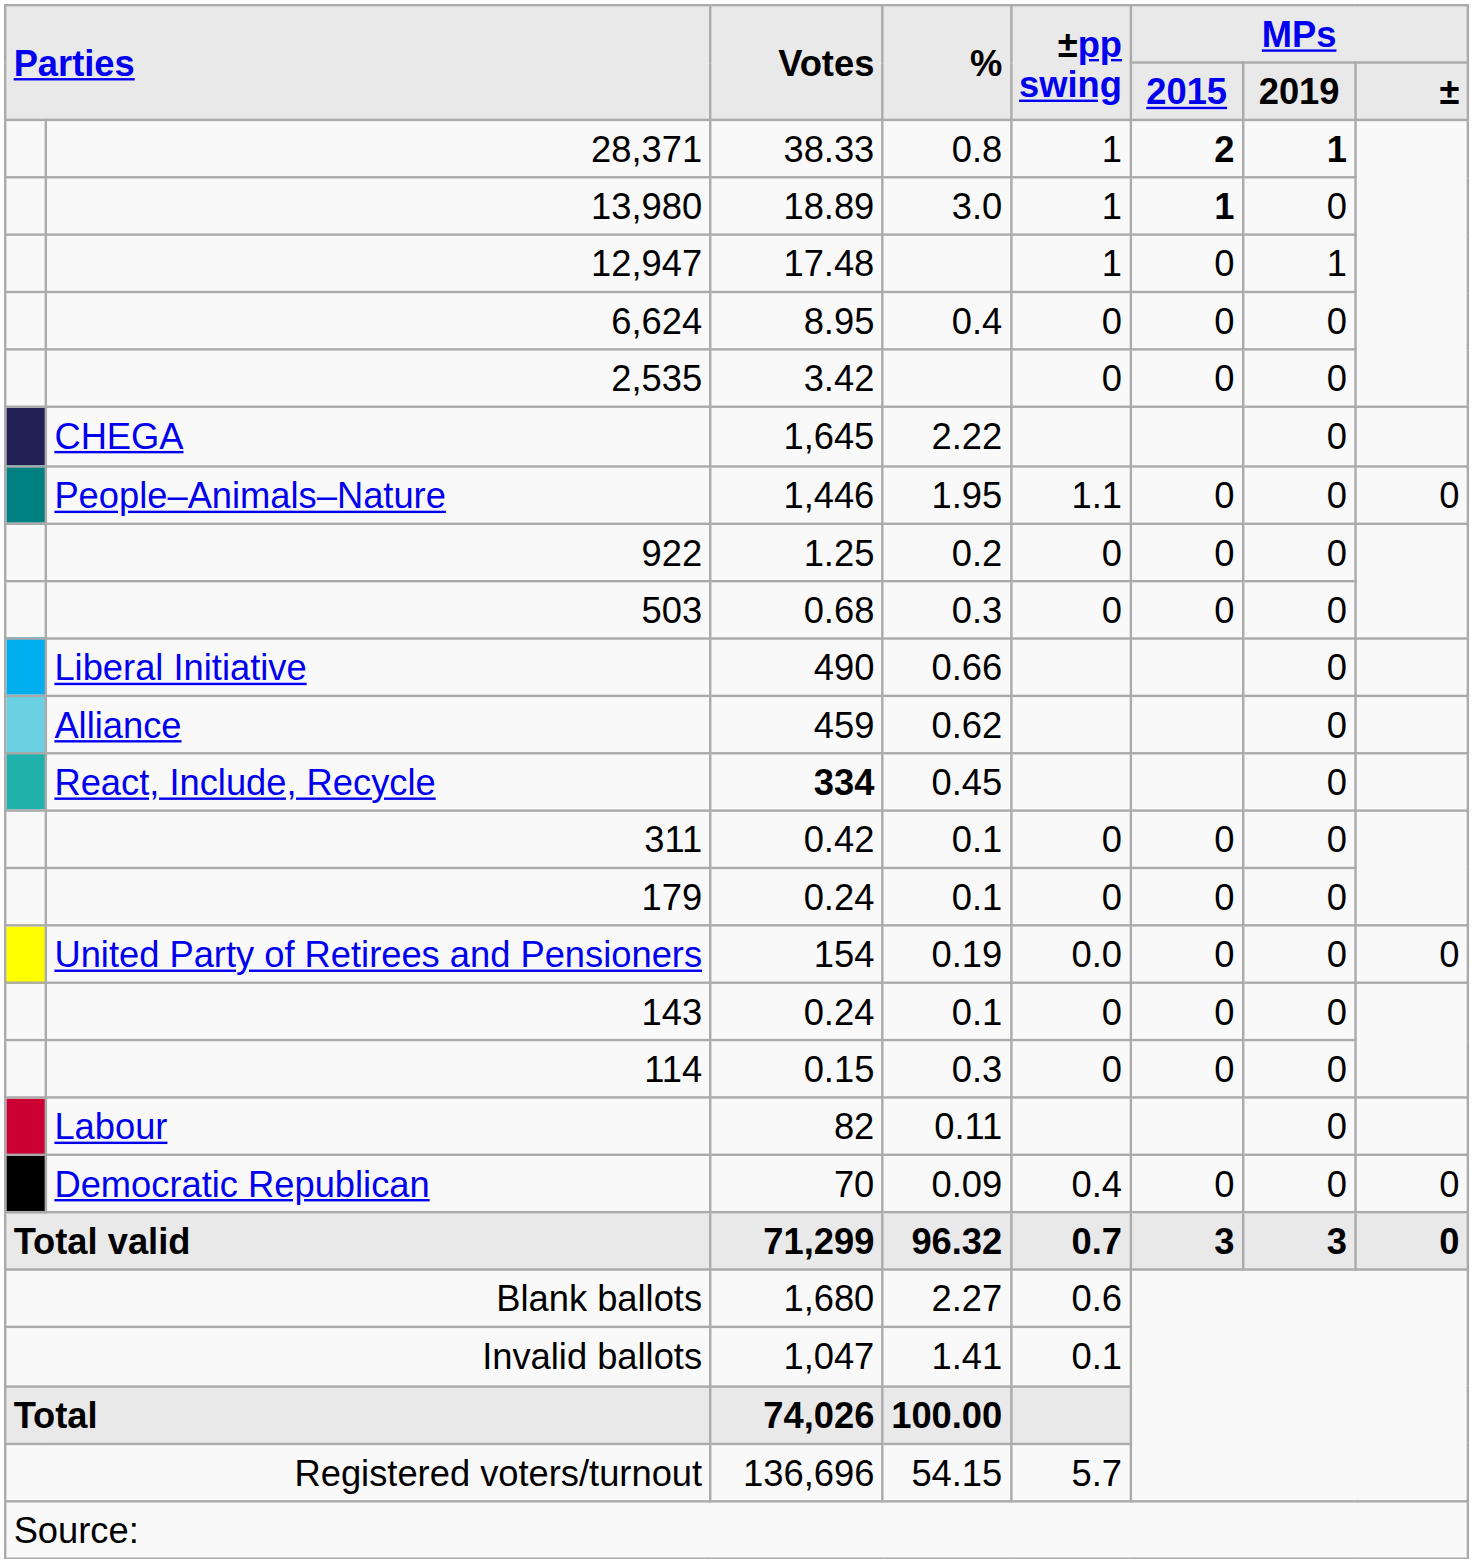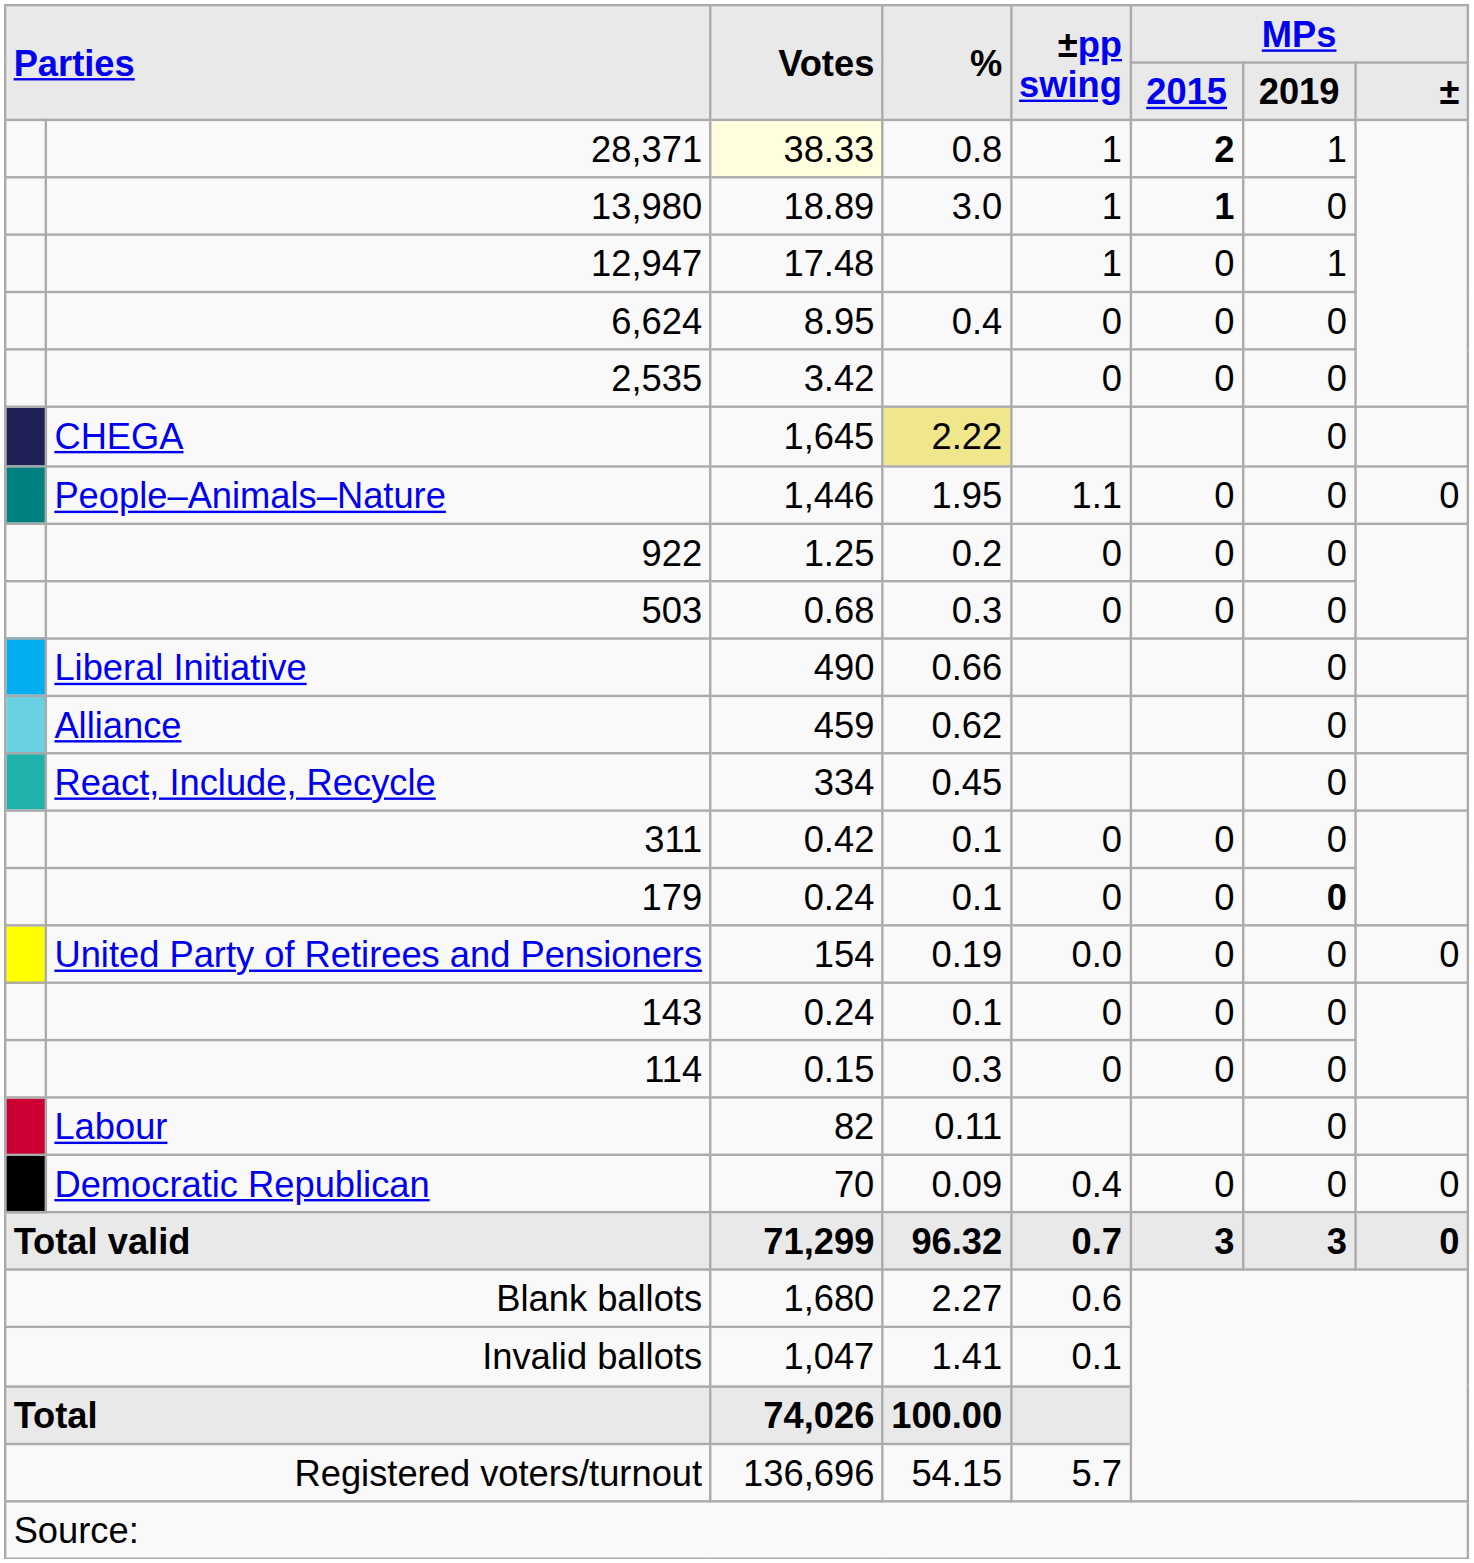(829, 149) no background -> (829, 149) lightyellow background
(1337, 149) bold -> (1337, 149) normal
(967, 437) no background -> (967, 437) khaki background
(844, 782) bold -> (844, 782) normal
(1337, 897) normal -> (1337, 897) bold
